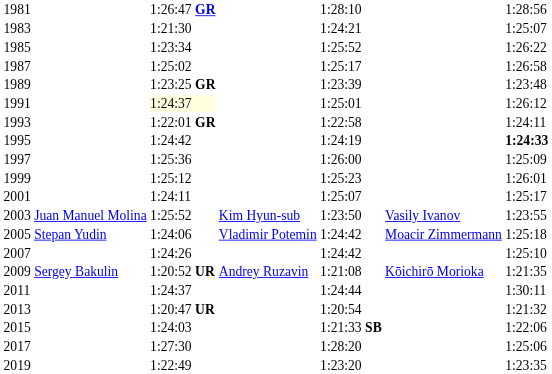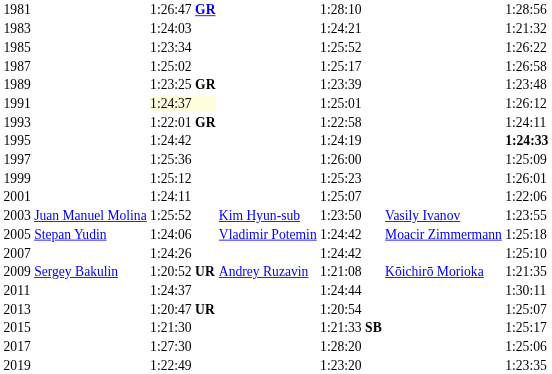(171, 28) 1:21:30 -> (171, 28) 1:24:03
(526, 28) 1:25:07 -> (526, 28) 1:21:32
(526, 197) 1:25:17 -> (526, 197) 1:22:06
(526, 309) 1:21:32 -> (526, 309) 1:25:07
(171, 328) 1:24:03 -> (171, 328) 1:21:30
(526, 328) 1:22:06 -> (526, 328) 1:25:17
